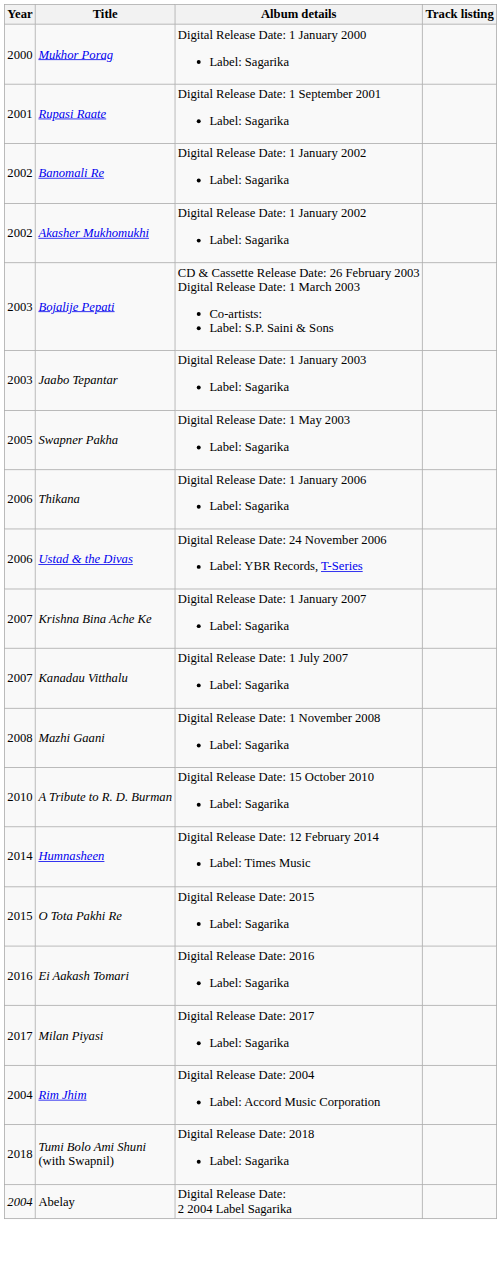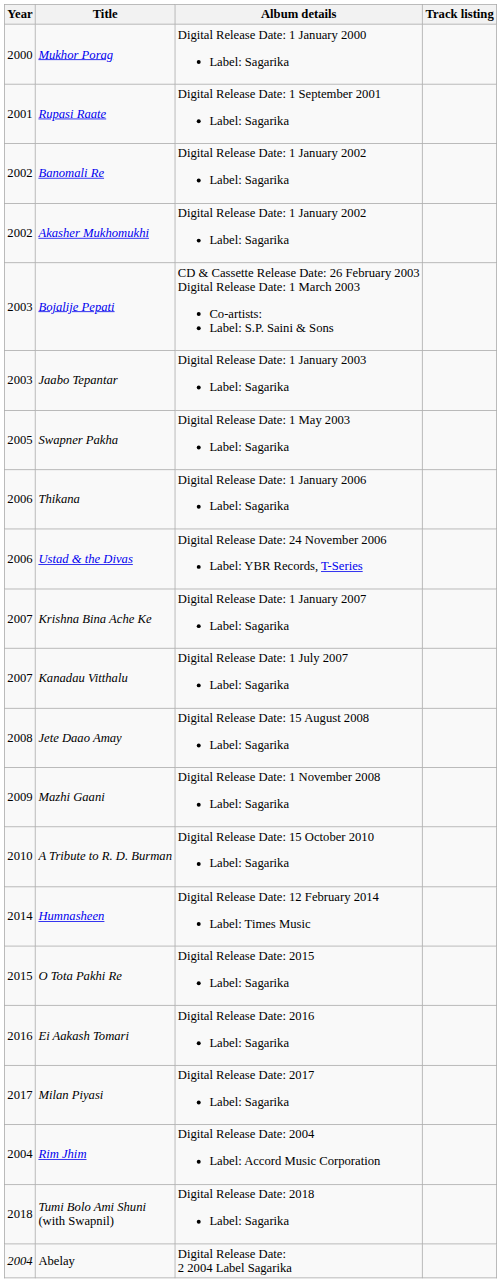+ row: (80, 737)
(20, 737) 2008 -> (20, 797) 2009
